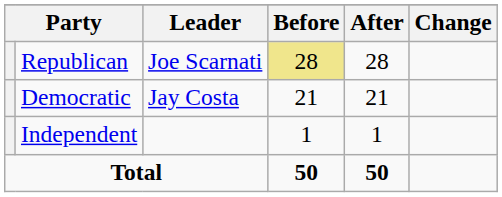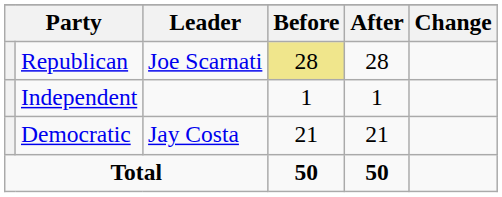rows swapped: (76, 97) <-> (79, 135)
